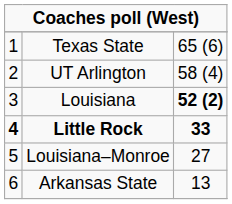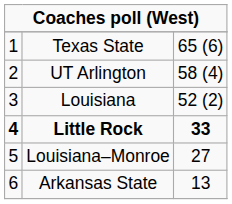(201, 101) bold -> (201, 101) normal
